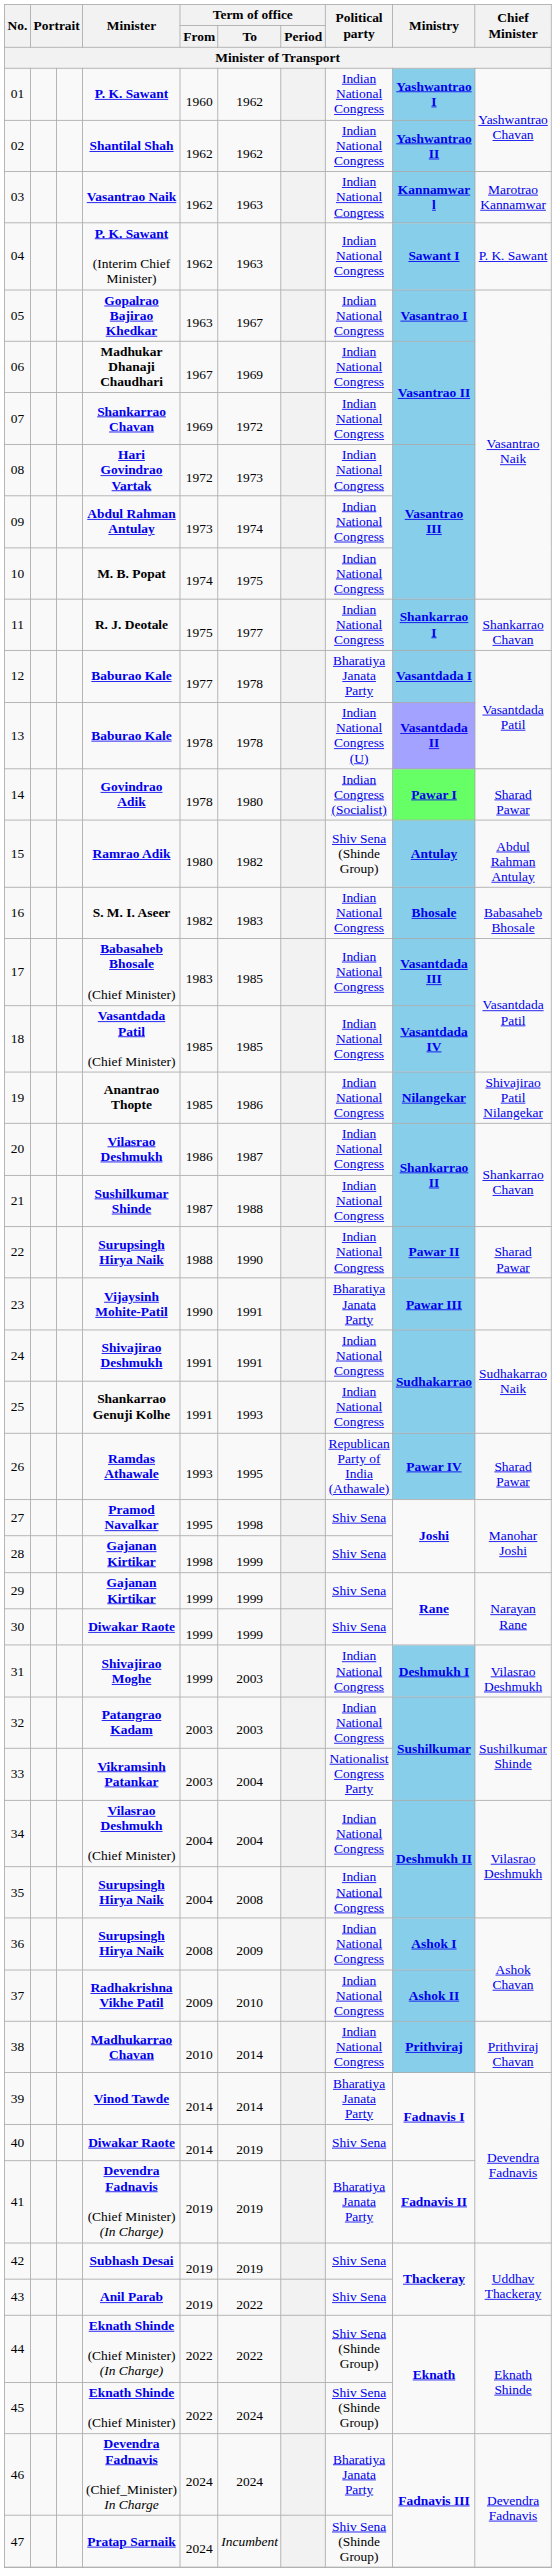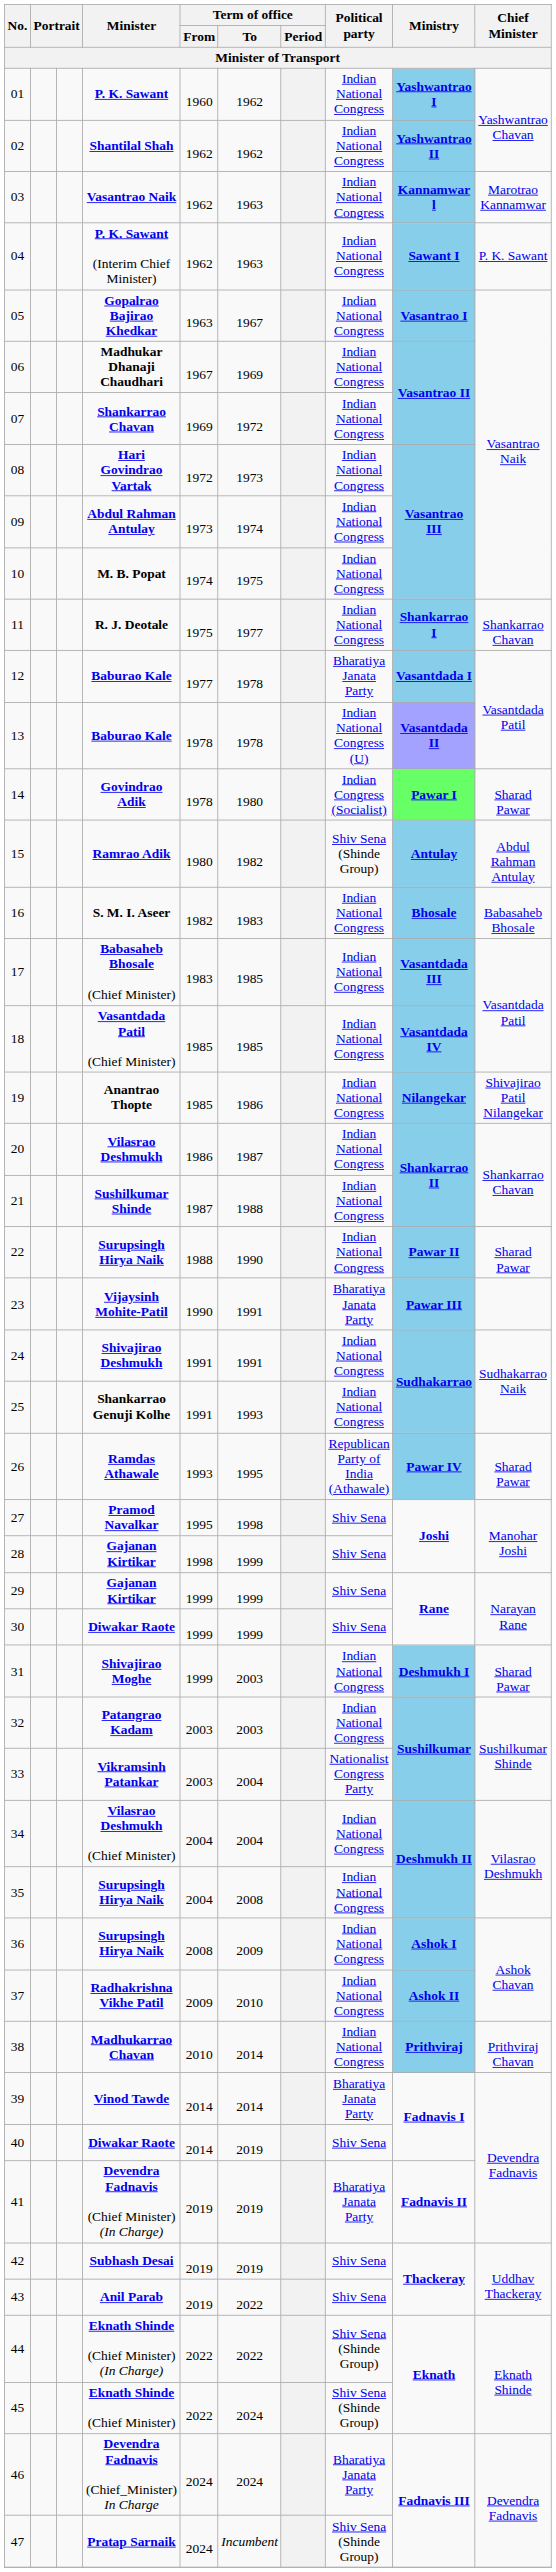(513, 1678) Vilasrao Deshmukh -> (513, 1678) Sharad Pawar
